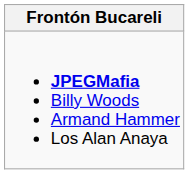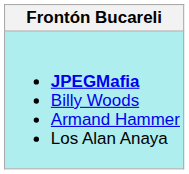(94, 110) no background -> (94, 110) paleturquoise background
